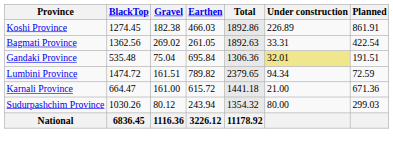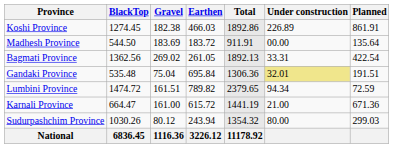+ row: (43, 43)
(243, 43) 1892.63 -> (243, 58) 1892.13
(243, 89) 1441.18 -> (243, 105) 1441.19
